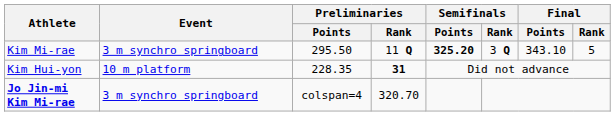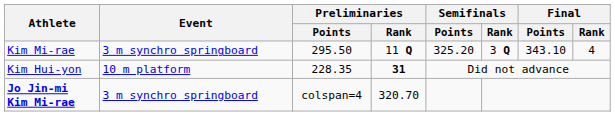(454, 50) bold -> (454, 50) normal
(592, 50) 5 -> (592, 50) 4
